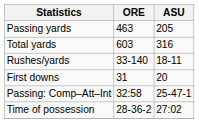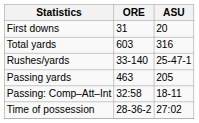rows swapped: (33, 77) <-> (39, 29)
(169, 61) 18-11 -> (174, 61) 25-47-1
(174, 94) 25-47-1 -> (169, 94) 18-11
